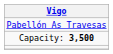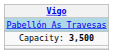(56, 25) no background -> (56, 25) lightblue background
